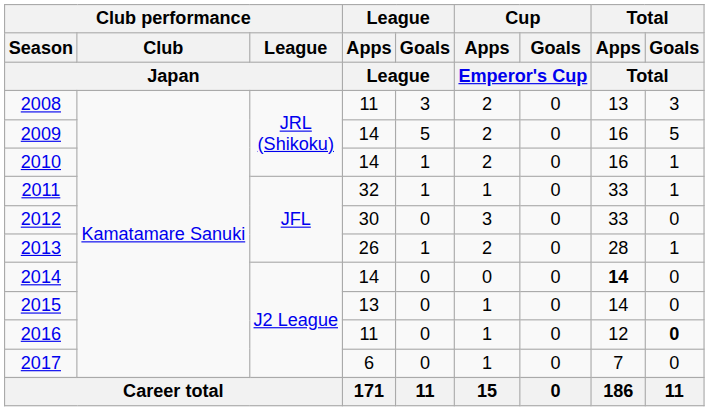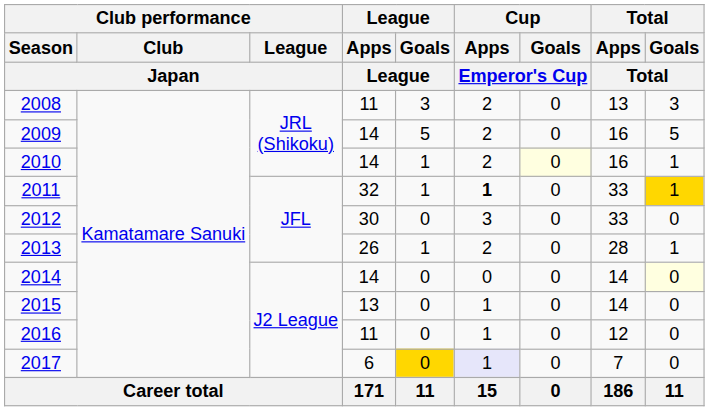(556, 162) no background -> (556, 162) lightyellow background
(487, 190) normal -> (487, 190) bold
(674, 190) no background -> (674, 190) gold background
(618, 276) bold -> (618, 276) normal
(674, 276) no background -> (674, 276) lightyellow background
(674, 334) bold -> (674, 334) normal
(425, 362) no background -> (425, 362) gold background
(487, 362) no background -> (487, 362) lavender background
